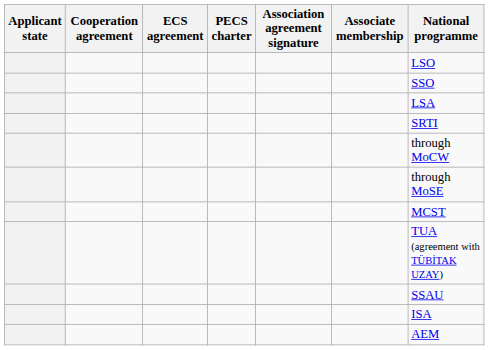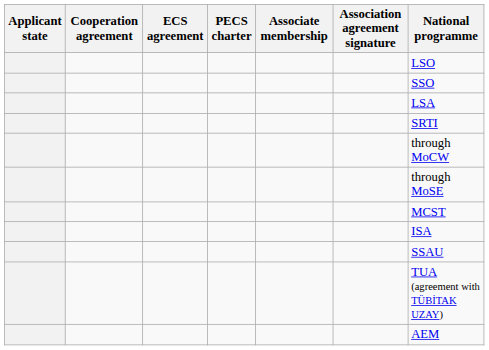columns swapped: (293, 28) <-> (370, 28)
(446, 253) TUA (agreement with TÜBİTAK UZAY) -> (421, 231) ISA
(421, 314) ISA -> (446, 293) TUA (agreement with TÜBİTAK UZAY)
